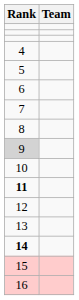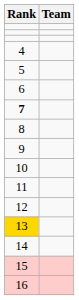(22, 109) normal -> (22, 109) bold
(22, 148) lightgrey background -> (22, 148) no background
(22, 187) bold -> (22, 187) normal
(22, 226) no background -> (22, 226) gold background
(22, 246) bold -> (22, 246) normal
